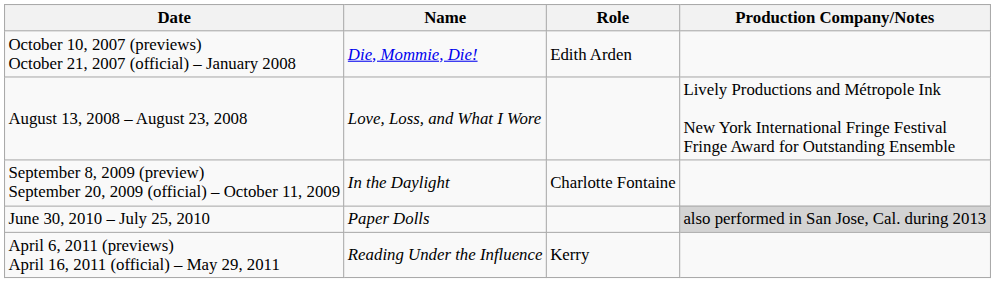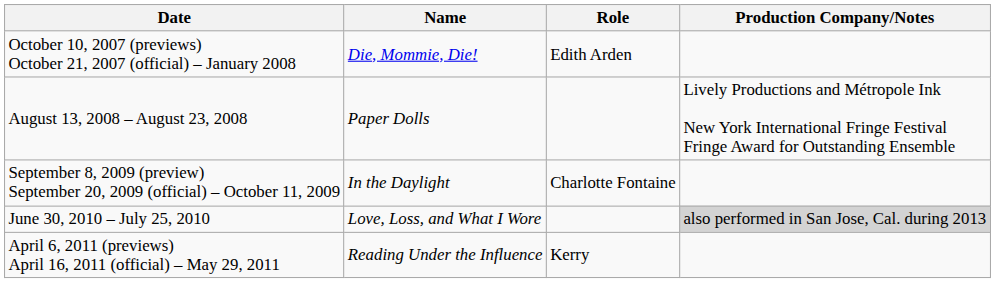(445, 118) Love, Loss, and What I Wore -> (389, 118) Paper Dolls
(389, 218) Paper Dolls -> (445, 218) Love, Loss, and What I Wore
